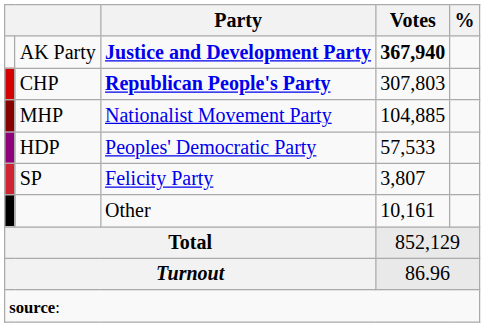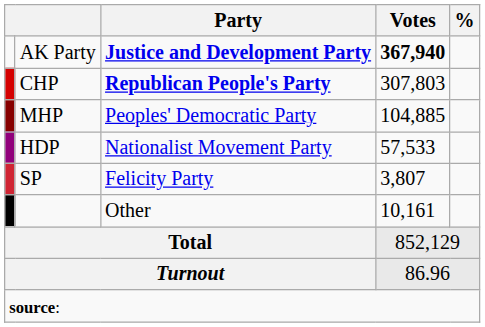(218, 115) Nationalist Movement Party -> (211, 115) Peoples' Democratic Party
(211, 147) Peoples' Democratic Party -> (218, 147) Nationalist Movement Party
